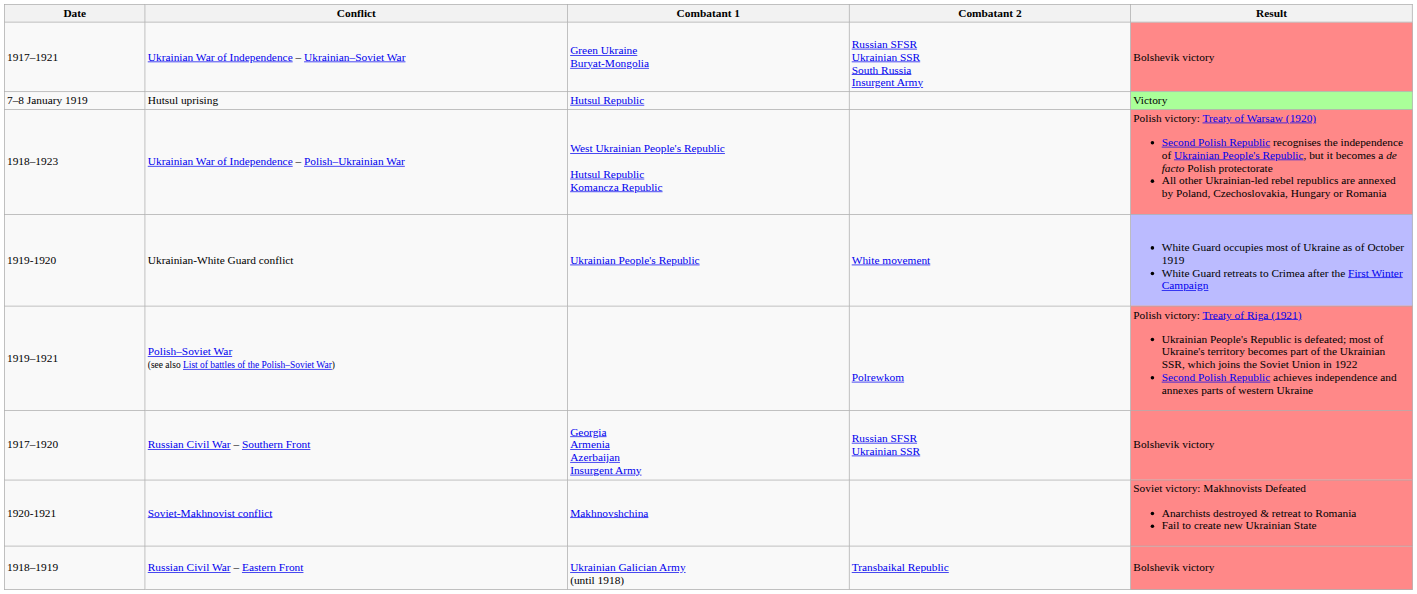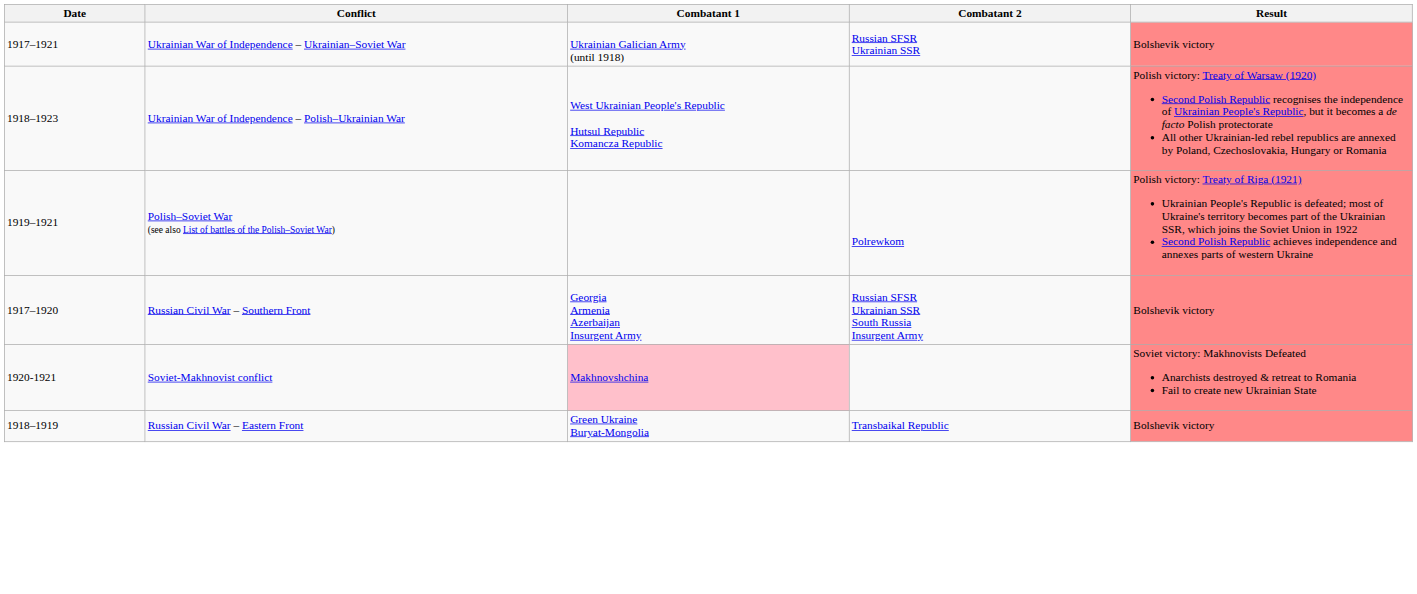(610, 57) Green Ukraine Buryat-Mongolia -> (628, 50) Ukrainian Galician Army (until 1918)
(887, 63) Russian SFSR Ukrainian SSR South Russia Insurgent Army -> (886, 44) Russian SFSR Ukrainian SSR
- row: (183, 100)
- row: (221, 260)
(886, 445) Russian SFSR Ukrainian SSR -> (887, 316) Russian SFSR Ukrainian SSR South Russia Insurgent Army
(609, 513) no background -> (609, 377) pink background
(628, 574) Ukrainian Galician Army (until 1918) -> (610, 426) Green Ukraine Buryat-Mongolia
